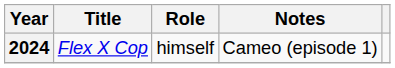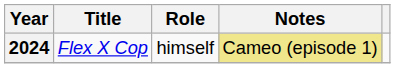(300, 47) no background -> (300, 47) khaki background
